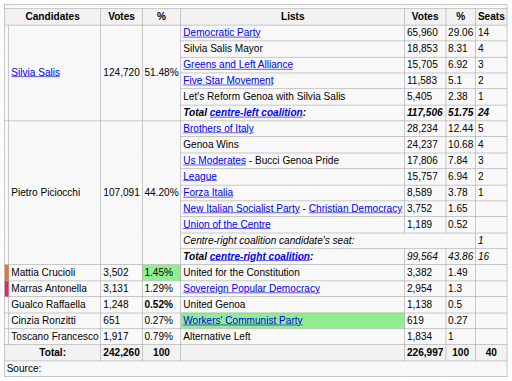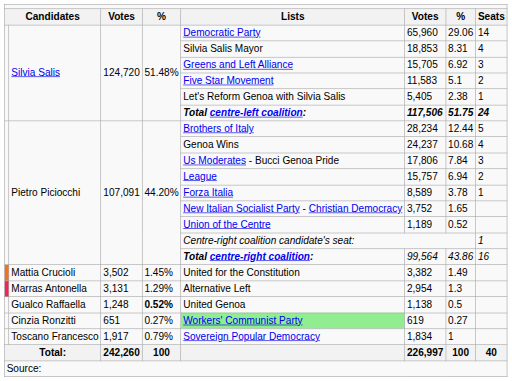(159, 272) lightgreen background -> (159, 272) no background
(252, 288) Sovereign Popular Democracy -> (217, 288) Alternative Left
(217, 336) Alternative Left -> (252, 336) Sovereign Popular Democracy
